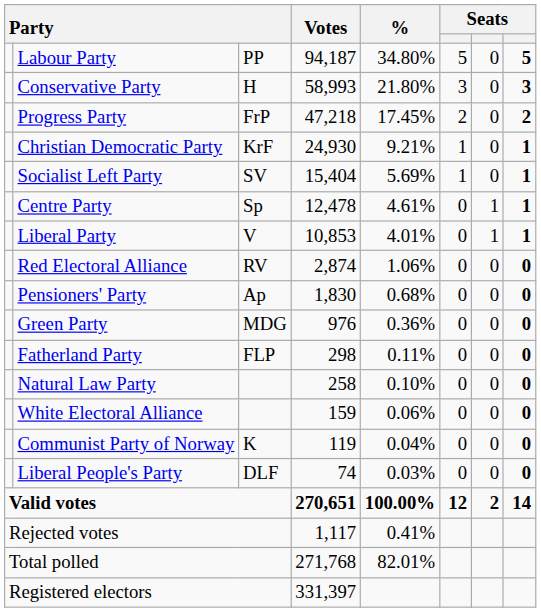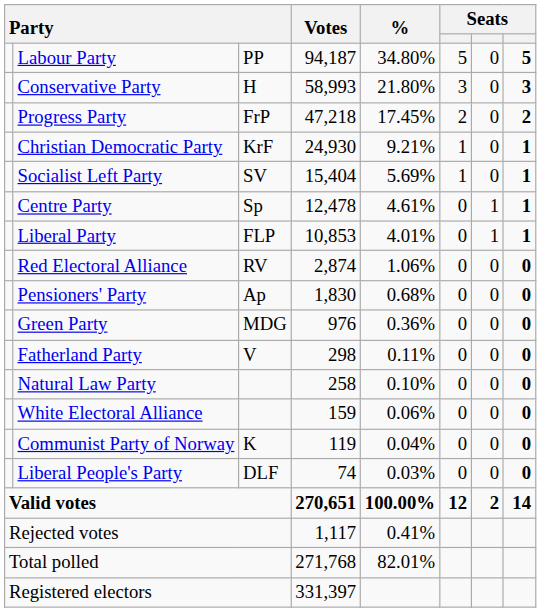(250, 235) V -> (259, 235) FLP
(259, 354) FLP -> (250, 354) V
